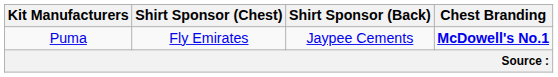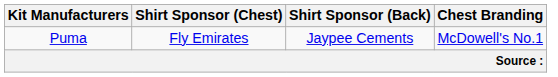(493, 38) bold -> (490, 38) normal
